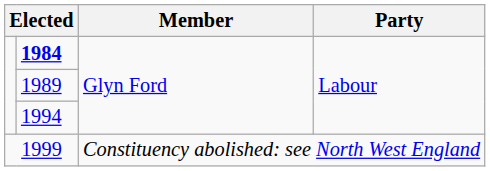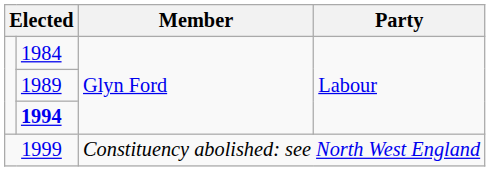(41, 52) bold -> (41, 52) normal
(41, 117) normal -> (41, 117) bold
